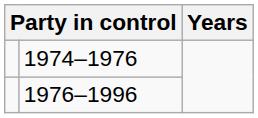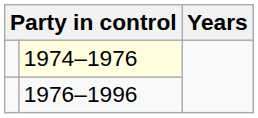(81, 58) no background -> (81, 58) lightyellow background
